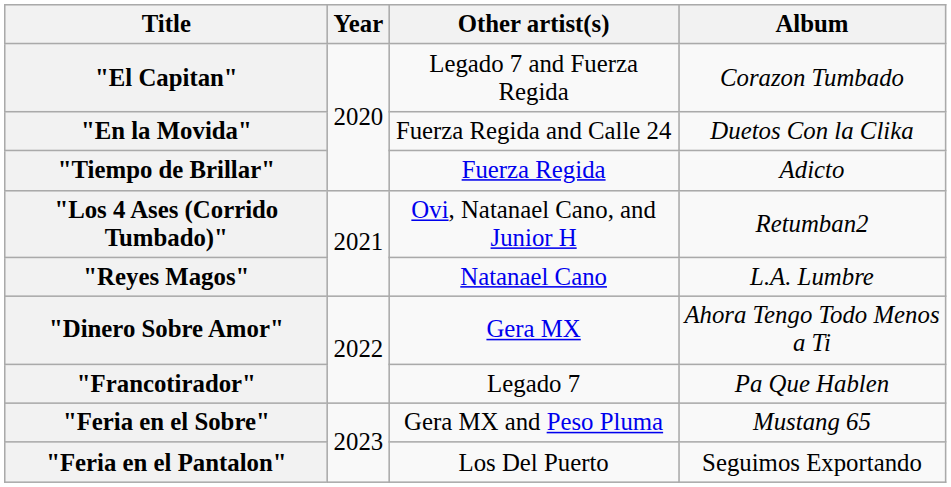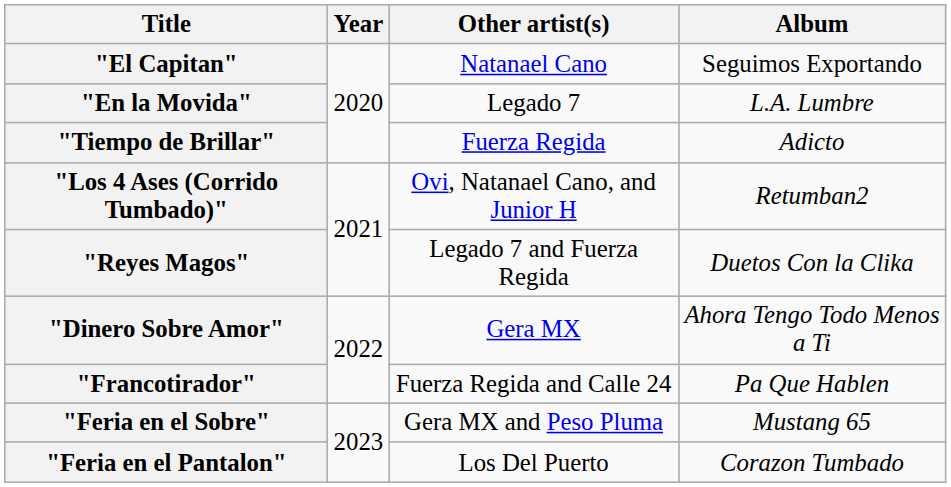(534, 77) Legado 7 and Fuerza Regida -> (534, 63) Natanael Cano
(812, 77) Corazon Tumbado -> (812, 63) Seguimos Exportando
(534, 130) Fuerza Regida and Calle 24 -> (534, 102) Legado 7
(812, 130) Duetos Con la Clika -> (812, 102) L.A. Lumbre
(534, 276) Natanael Cano -> (534, 262) Legado 7 and Fuerza Regida
(812, 276) L.A. Lumbre -> (812, 262) Duetos Con la Clika
(534, 383) Legado 7 -> (534, 383) Fuerza Regida and Calle 24
(812, 461) Seguimos Exportando -> (812, 461) Corazon Tumbado
